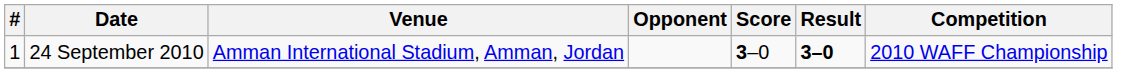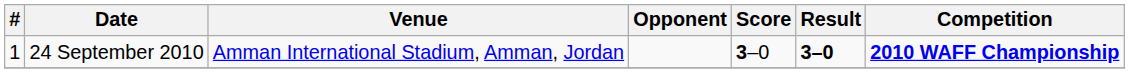(989, 51) normal -> (995, 51) bold
